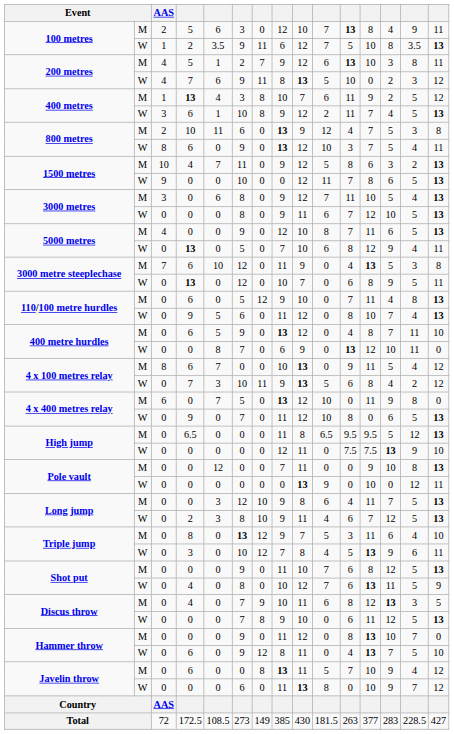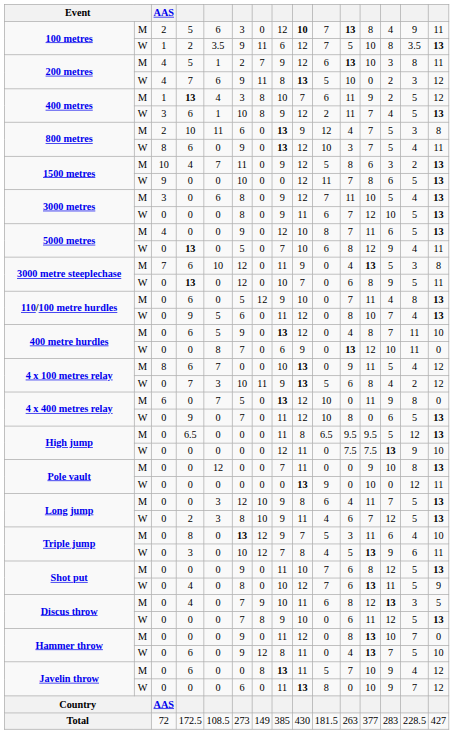(302, 30) normal -> (302, 30) bold
